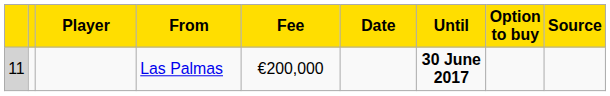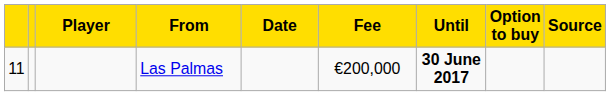columns swapped: (291, 25) <-> (378, 25)
(16, 68) lightgrey background -> (16, 68) no background
